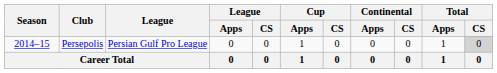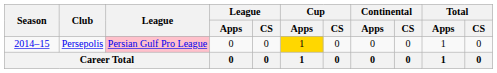(157, 44) no background -> (157, 44) pink background
(302, 44) no background -> (302, 44) gold background
(479, 44) lightgrey background -> (479, 44) no background
